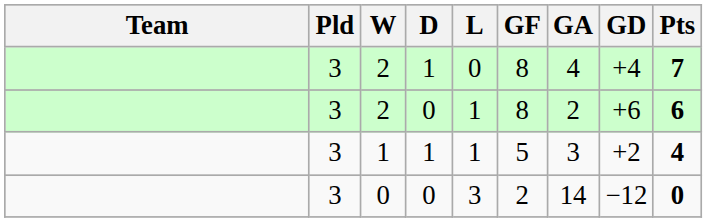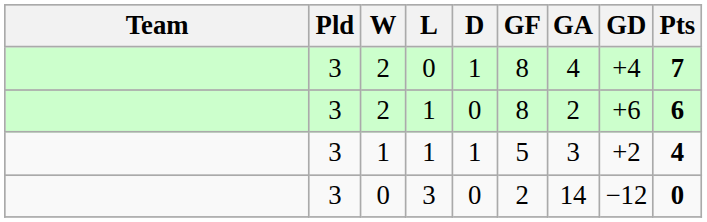columns swapped: (429, 25) <-> (475, 25)
